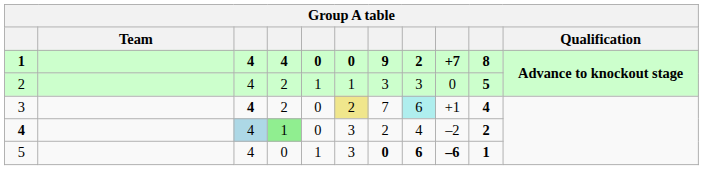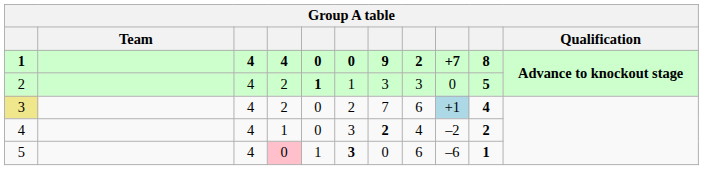(318, 84) normal -> (318, 84) bold
(21, 107) no background -> (21, 107) khaki background
(251, 107) bold -> (251, 107) normal
(351, 107) khaki background -> (351, 107) no background
(419, 107) paleturquoise background -> (419, 107) no background
(452, 107) no background -> (452, 107) lightblue background
(21, 130) bold -> (21, 130) normal
(251, 130) lightblue background -> (251, 130) no background
(284, 130) lightgreen background -> (284, 130) no background
(385, 130) normal -> (385, 130) bold
(284, 152) no background -> (284, 152) pink background
(351, 152) normal -> (351, 152) bold
(385, 152) bold -> (385, 152) normal
(419, 152) bold -> (419, 152) normal
(452, 152) bold -> (452, 152) normal
